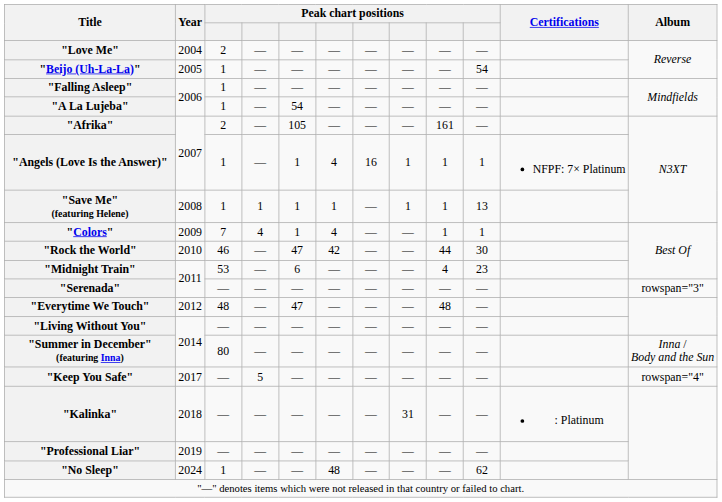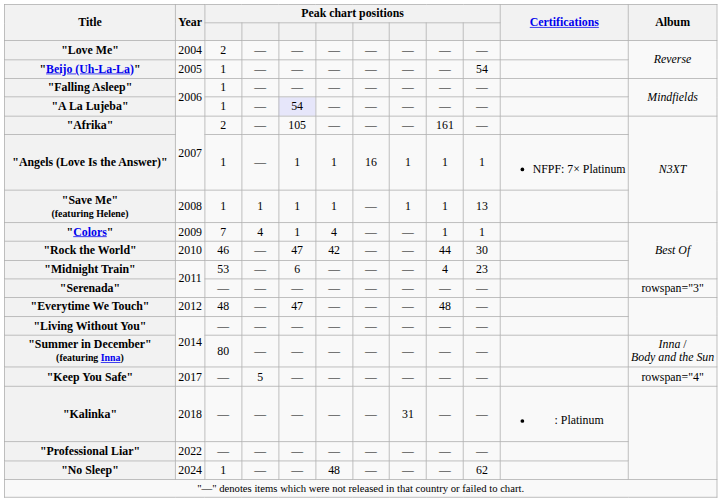(297, 106) no background -> (297, 106) lavender background
(334, 162) 4 -> (334, 162) 1
(190, 451) 2019 -> (190, 451) 2022
